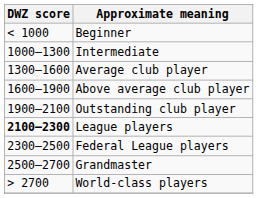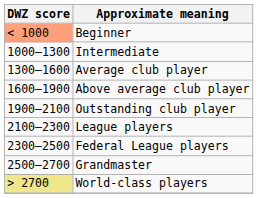(28, 33) no background -> (28, 33) lightsalmon background
(39, 127) bold -> (39, 127) normal
(28, 184) no background -> (28, 184) khaki background
